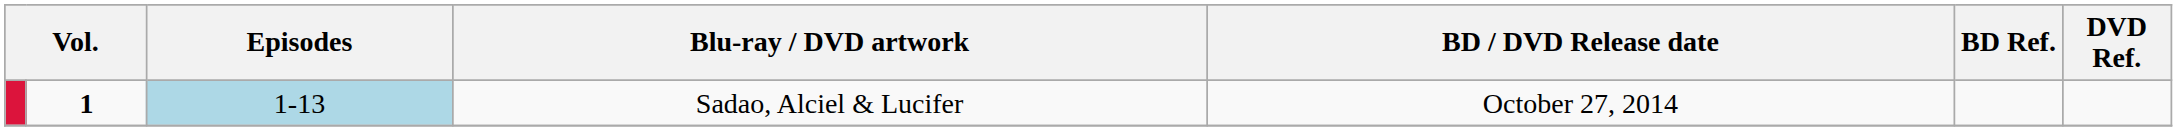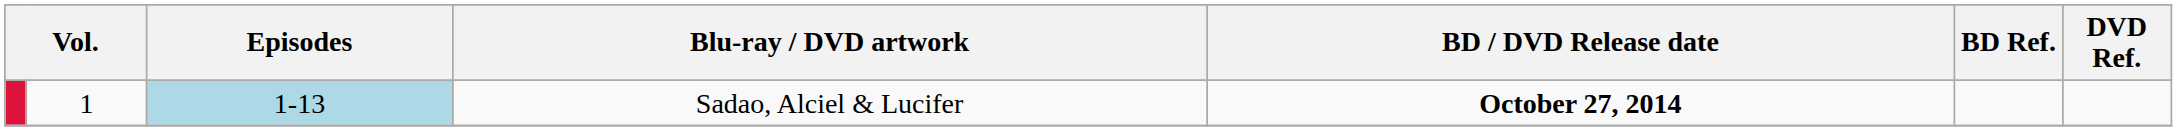(86, 102) bold -> (86, 102) normal
(1580, 102) normal -> (1580, 102) bold
